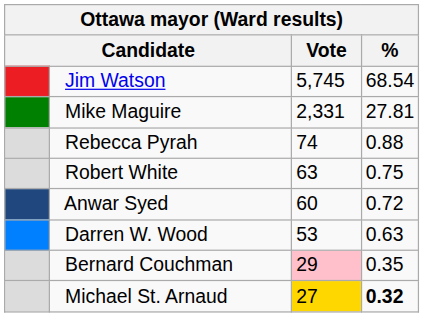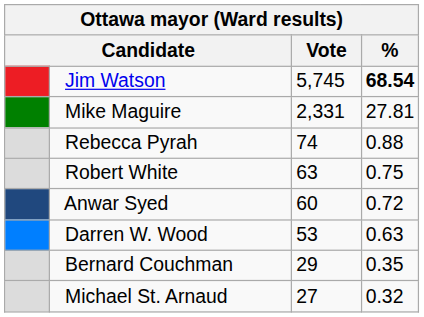(390, 81) normal -> (390, 81) bold
(307, 265) pink background -> (307, 265) no background
(307, 296) gold background -> (307, 296) no background
(385, 296) bold -> (385, 296) normal
